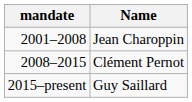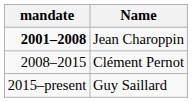(53, 39) normal -> (53, 39) bold
